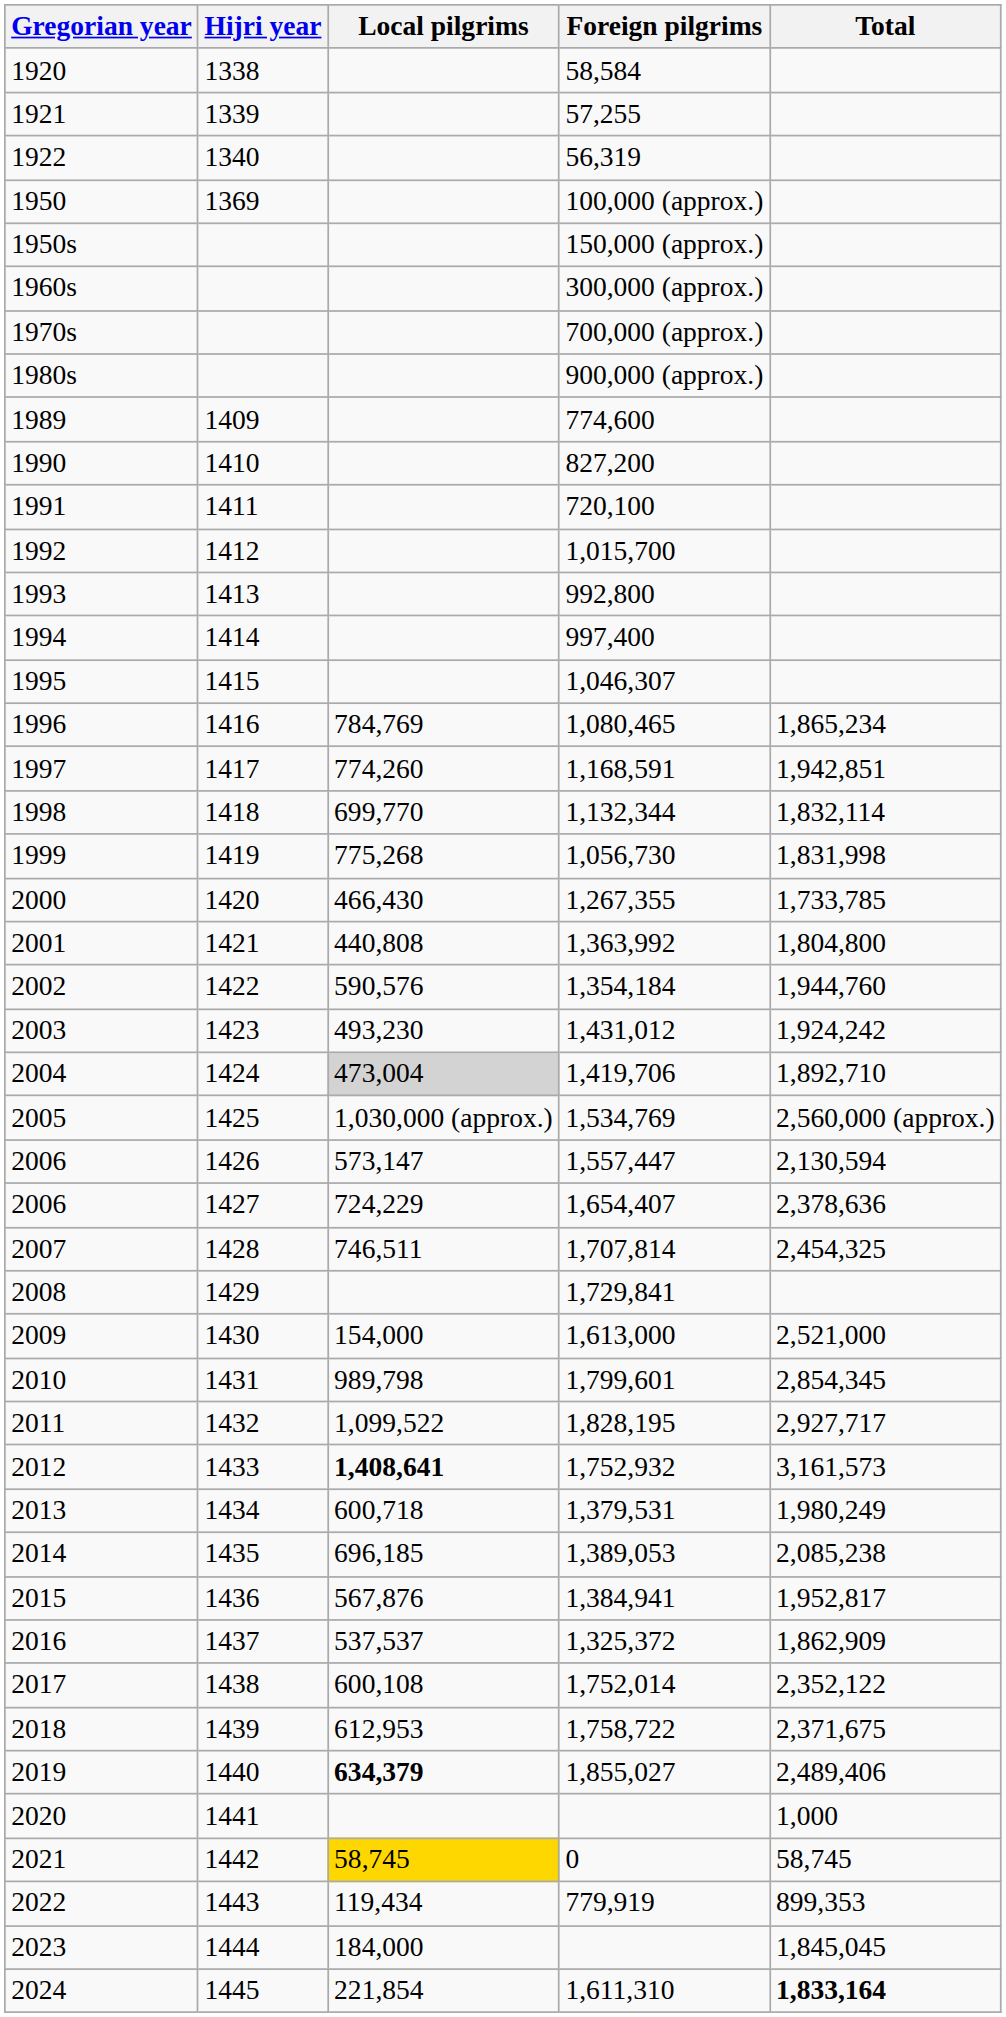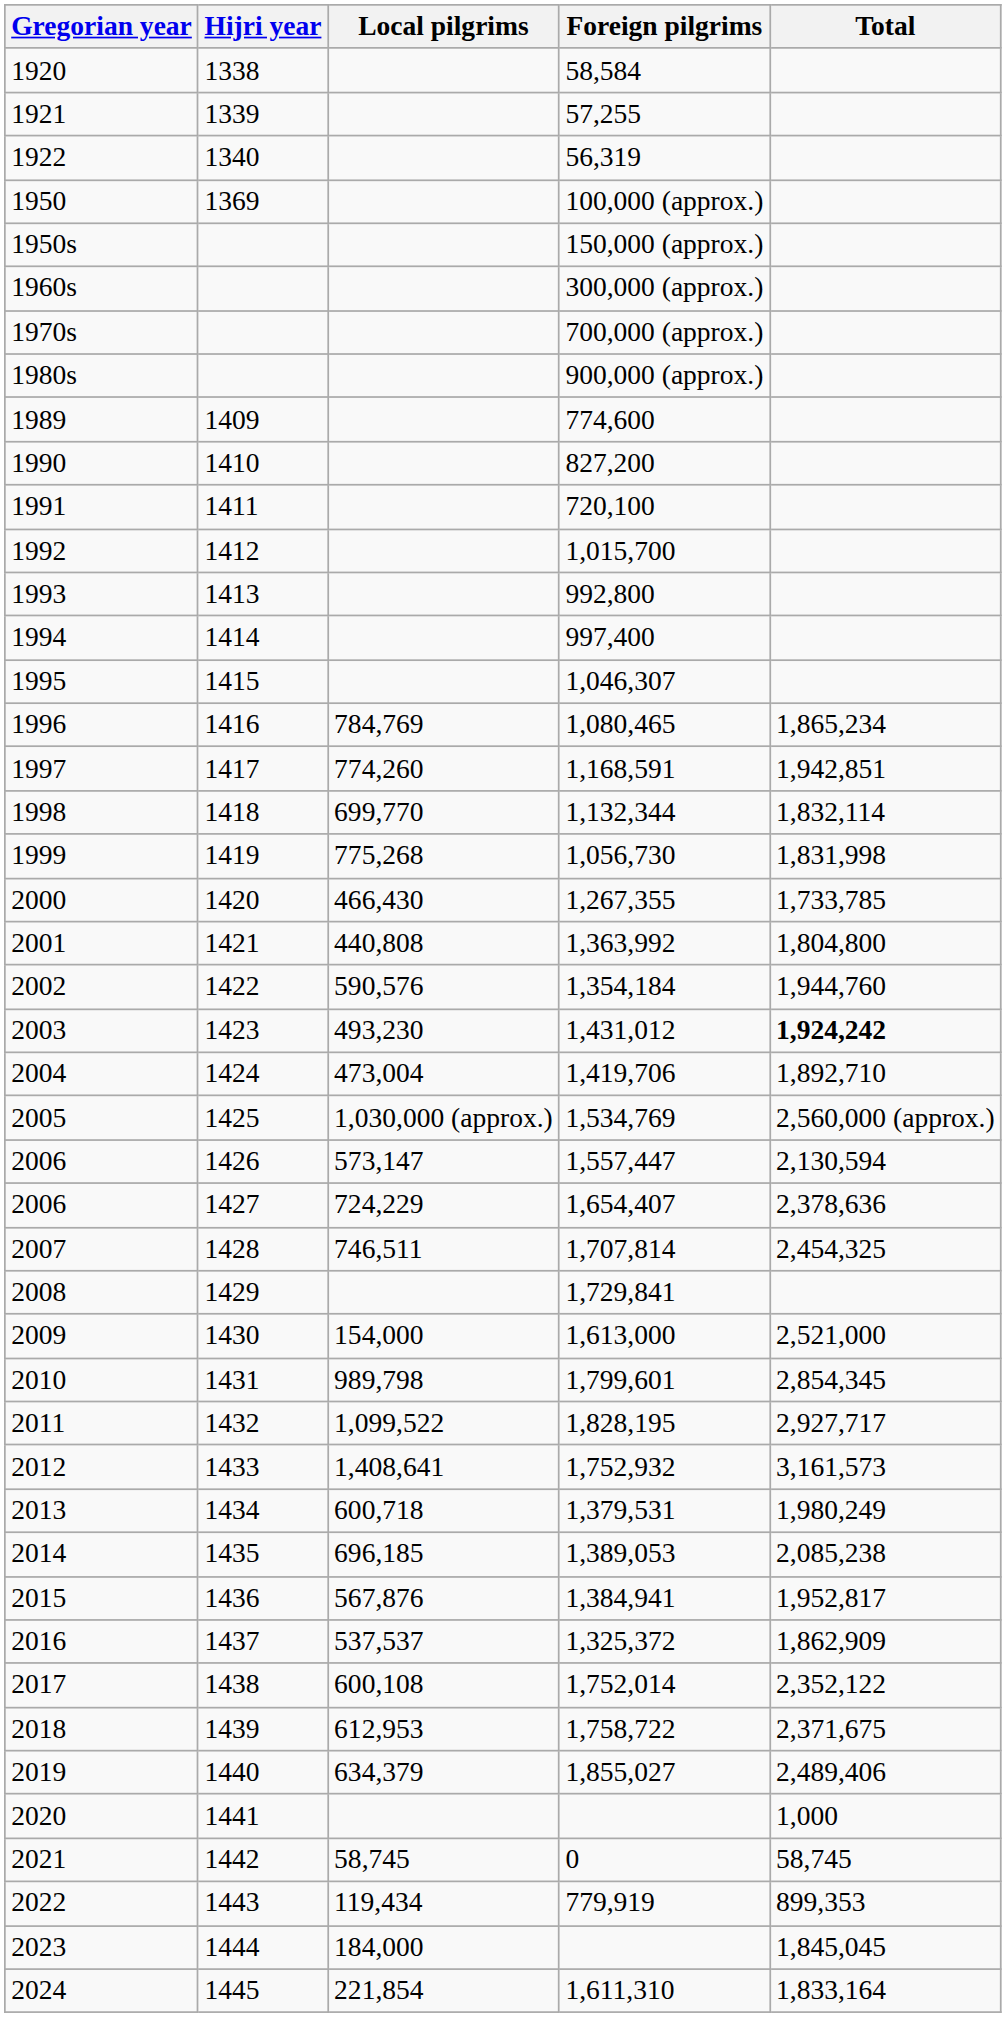(831, 1030) normal -> (831, 1030) bold
(379, 1073) lightgrey background -> (379, 1073) no background
(389, 1466) bold -> (389, 1466) normal
(379, 1772) bold -> (379, 1772) normal
(372, 1859) gold background -> (372, 1859) no background
(831, 1990) bold -> (831, 1990) normal
